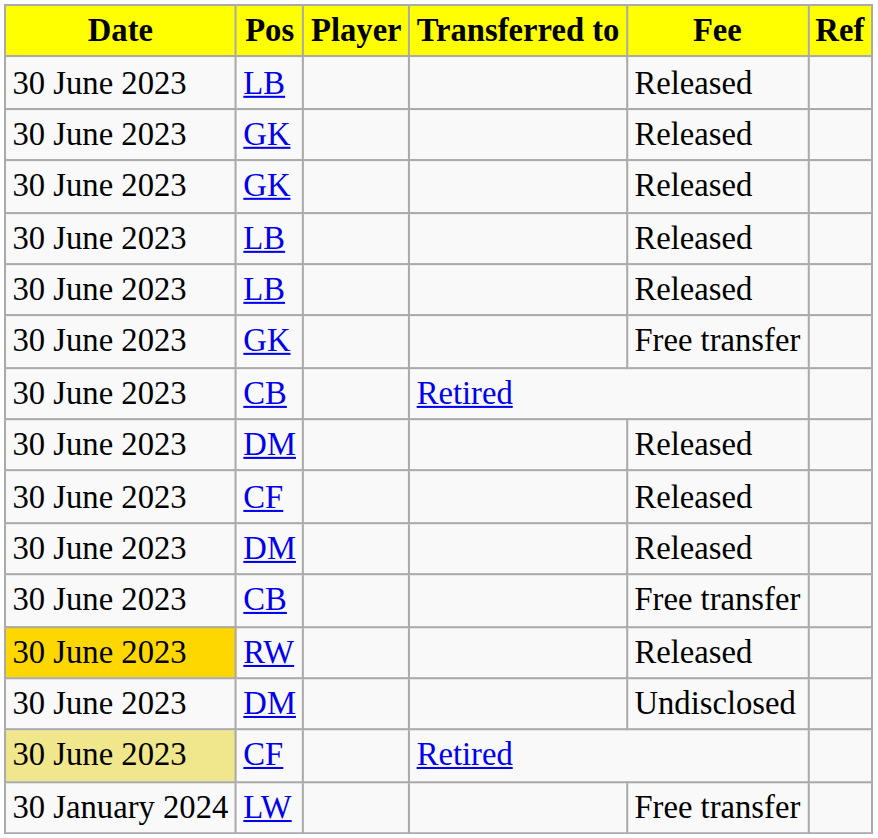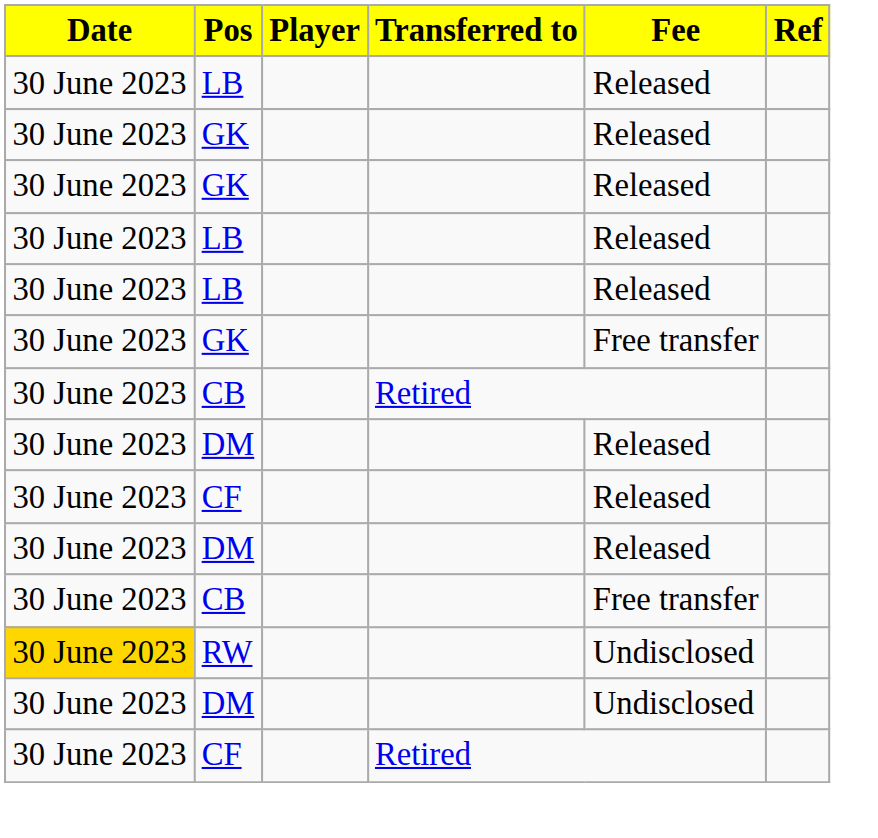(693, 651) Released -> (673, 651) Undisclosed
(100, 755) khaki background -> (100, 755) no background
- row: (268, 806)
